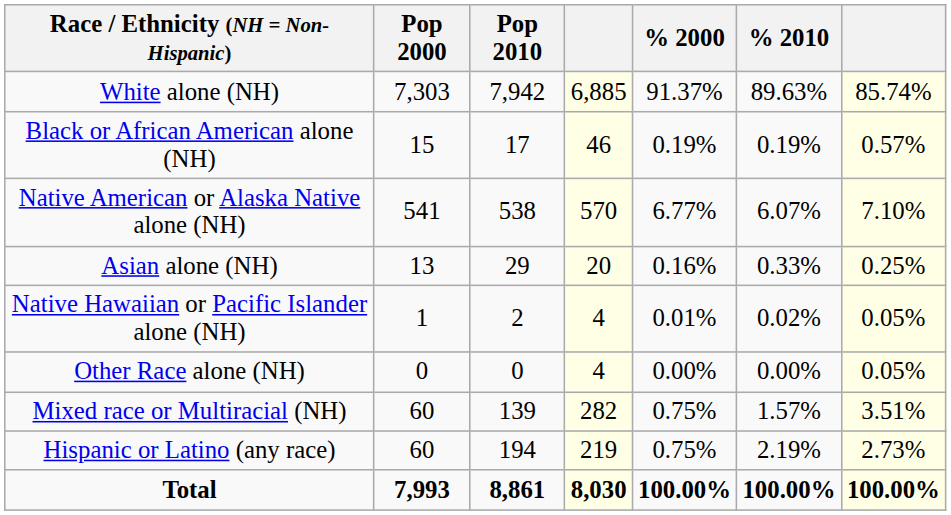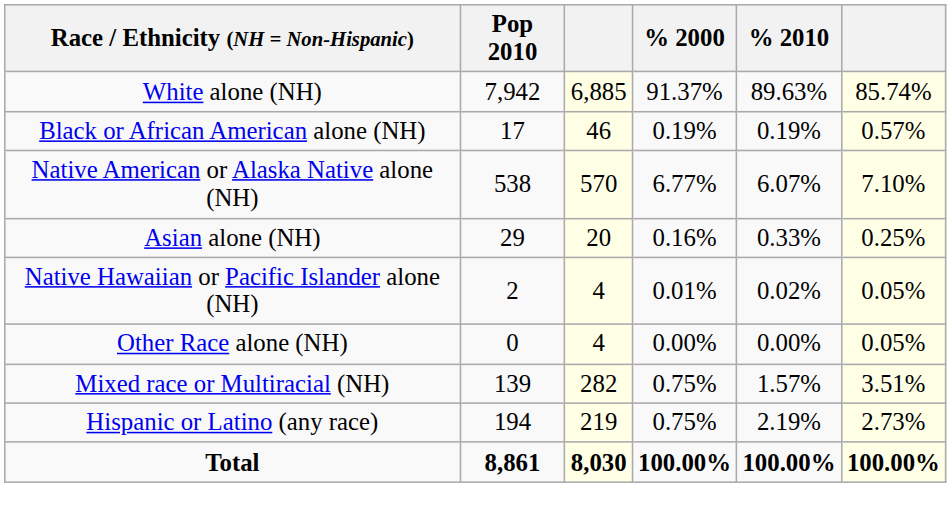- column: (422, 38)
